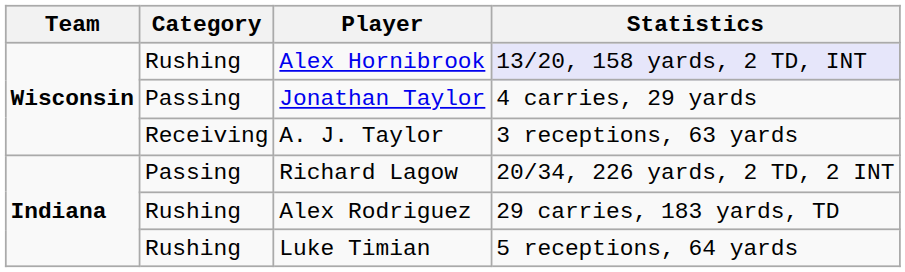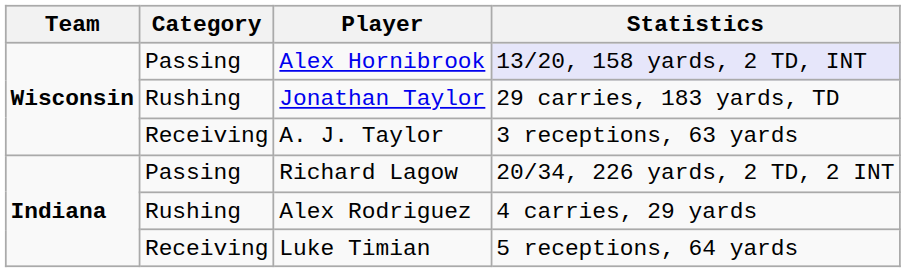(193, 62) Rushing -> (193, 62) Passing
(193, 99) Passing -> (193, 99) Rushing
(627, 99) 4 carries, 29 yards -> (668, 99) 29 carries, 183 yards, TD
(668, 211) 29 carries, 183 yards, TD -> (627, 211) 4 carries, 29 yards
(193, 248) Rushing -> (207, 248) Receiving
